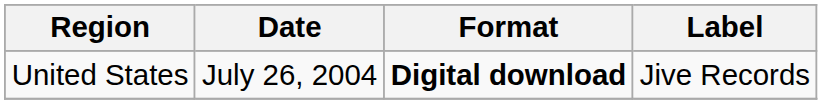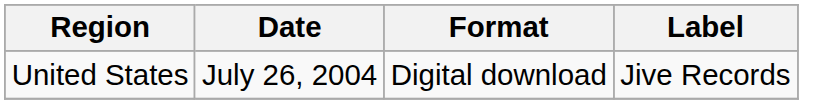(509, 74) bold -> (499, 74) normal
